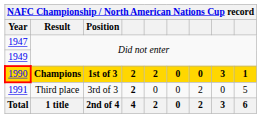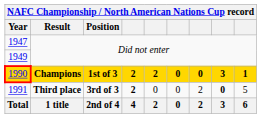(57, 90) normal -> (57, 90) bold
(103, 90) normal -> (103, 90) bold
(223, 90) normal -> (223, 90) bold
